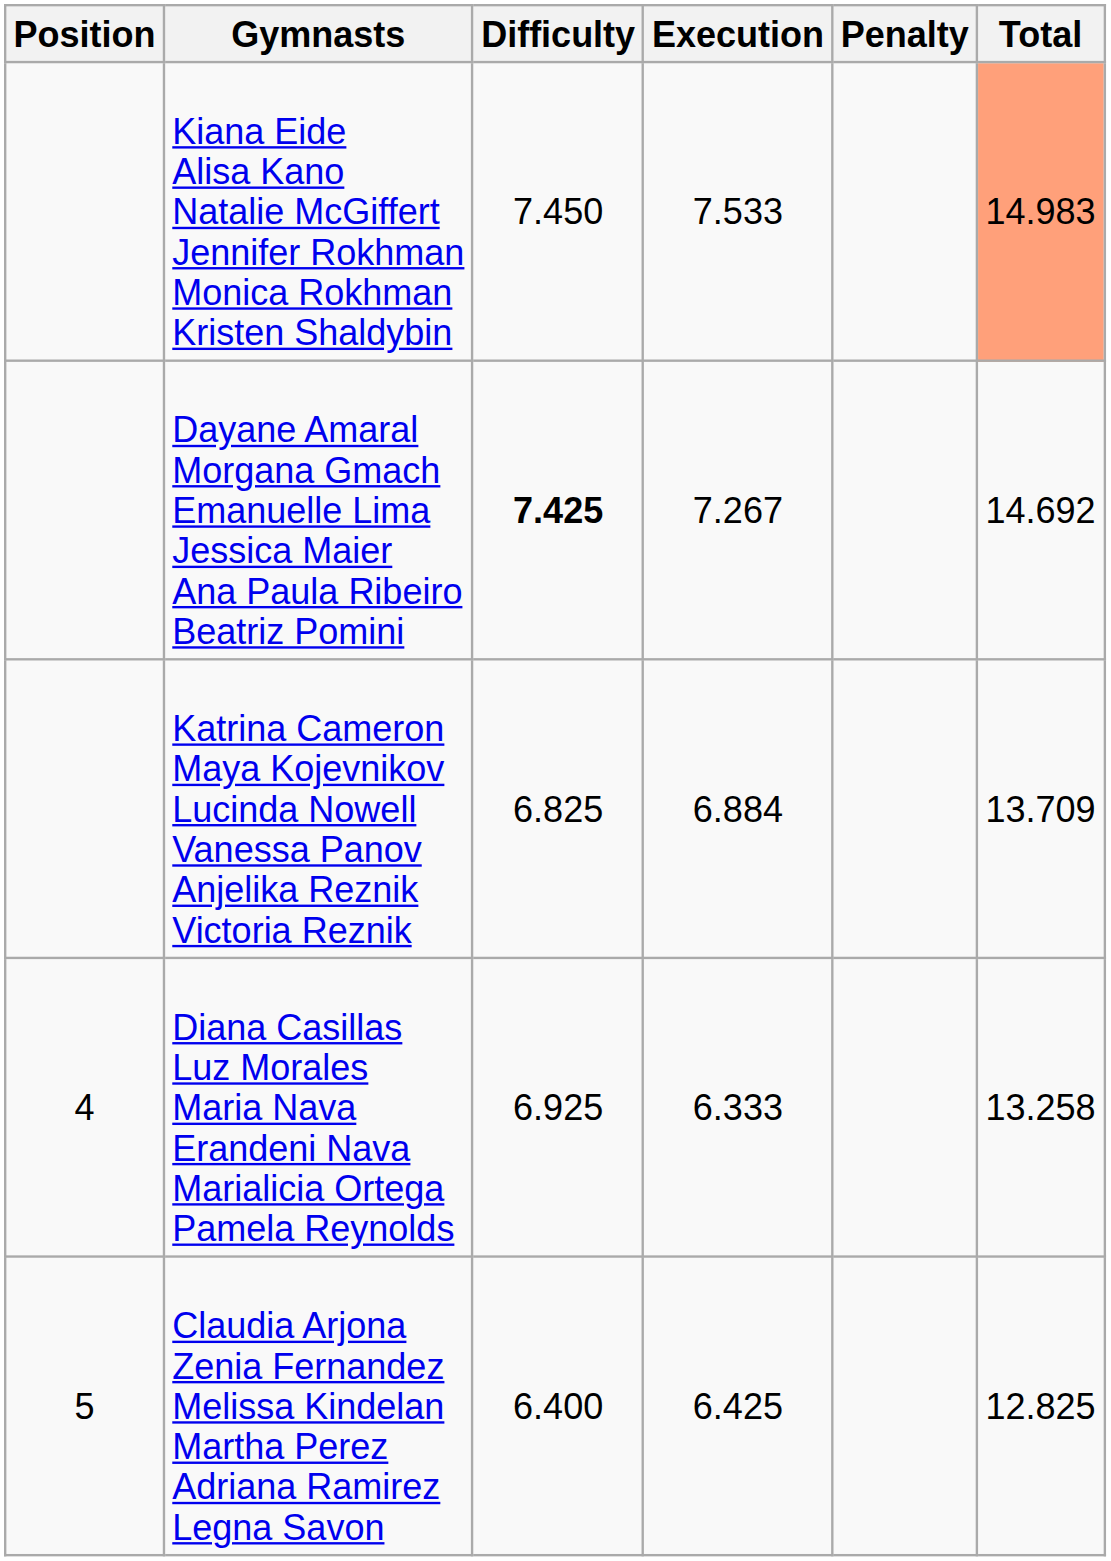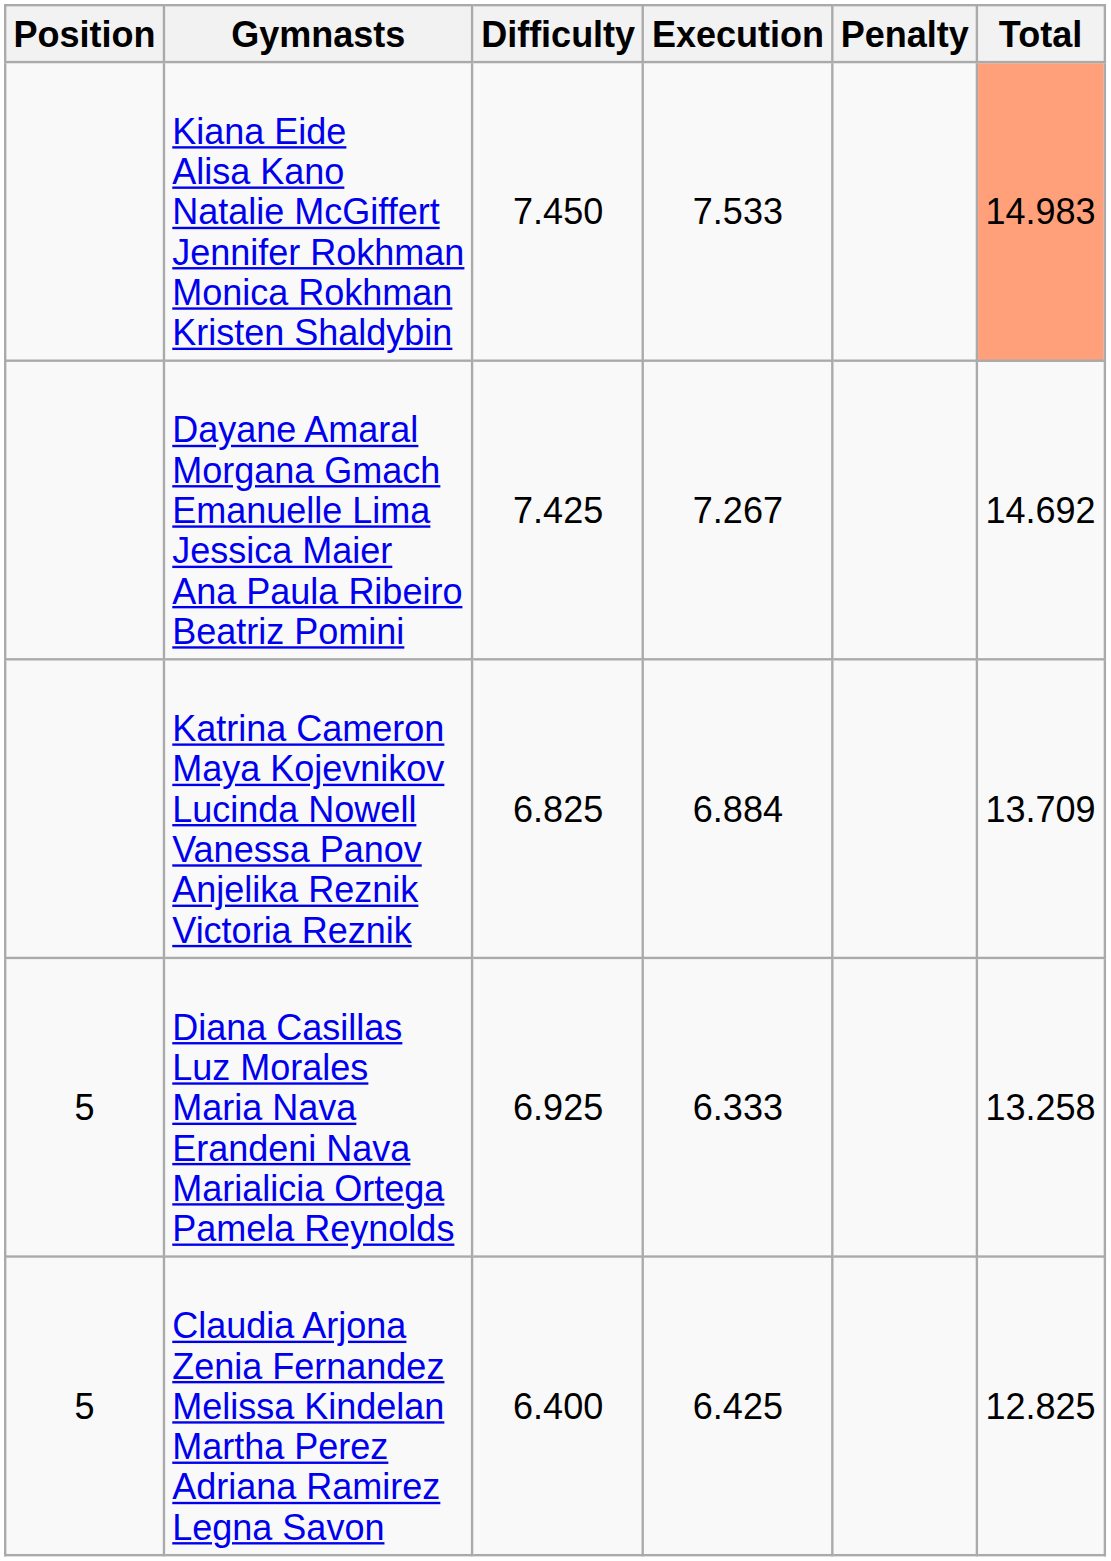(558, 511) bold -> (558, 511) normal
(85, 1108) 4 -> (85, 1108) 5
